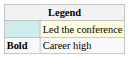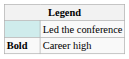(83, 29) lightyellow background -> (83, 29) no background
